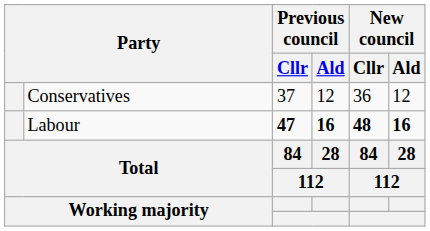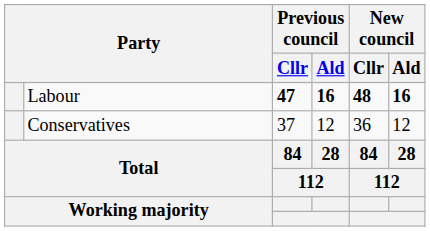rows swapped: (54, 125) <-> (79, 96)
